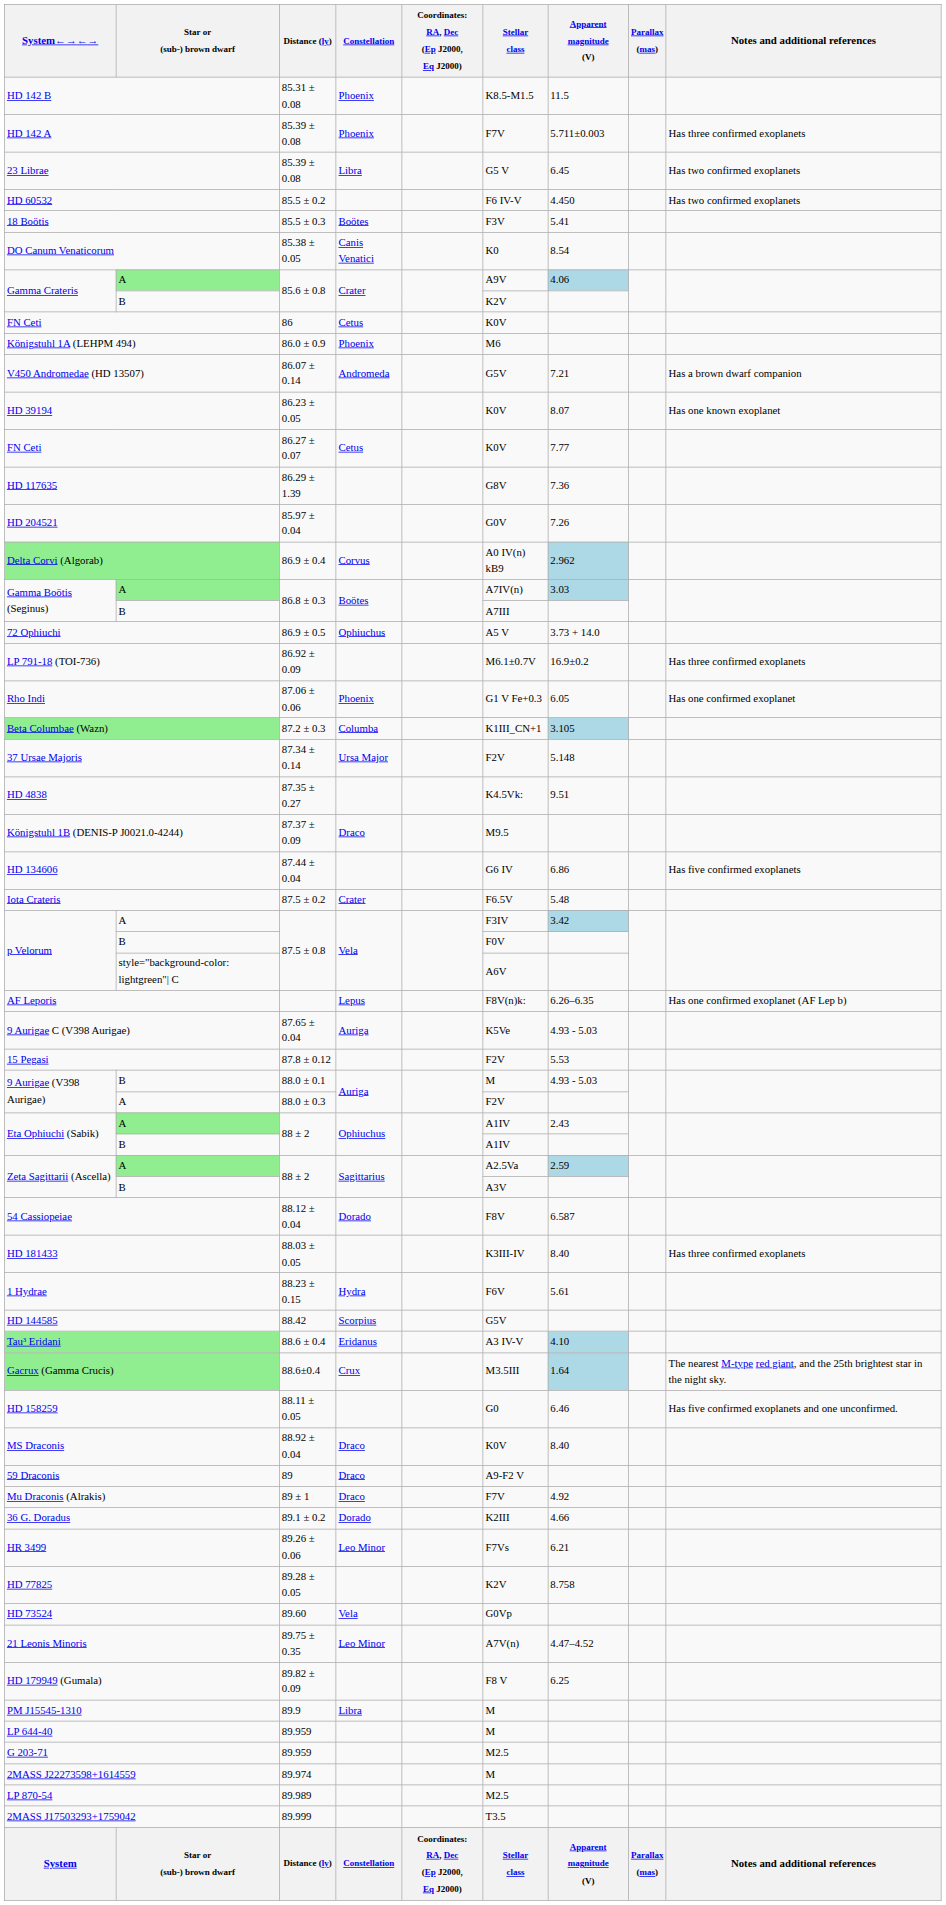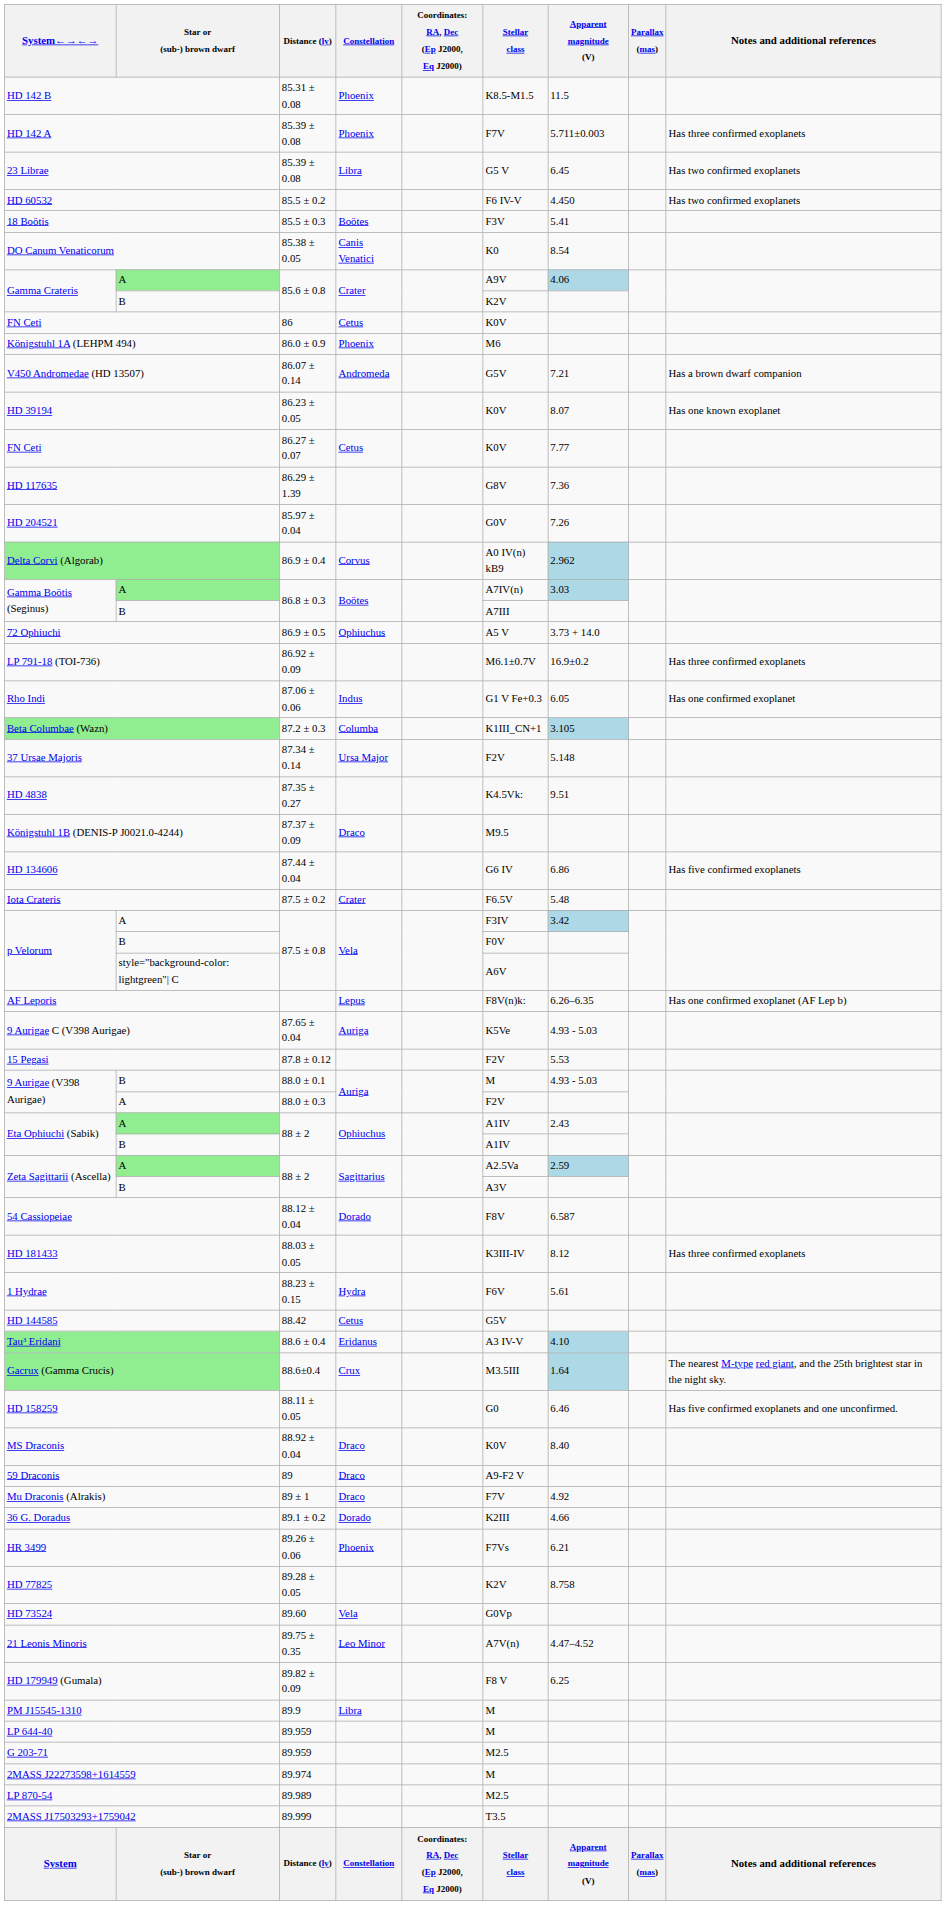(356, 699) Phoenix -> (351, 699) Indus
(560, 1254) 8.40 -> (560, 1254) 8.12
(357, 1321) Scorpius -> (351, 1321) Cetus
(362, 1547) Leo Minor -> (356, 1547) Phoenix
